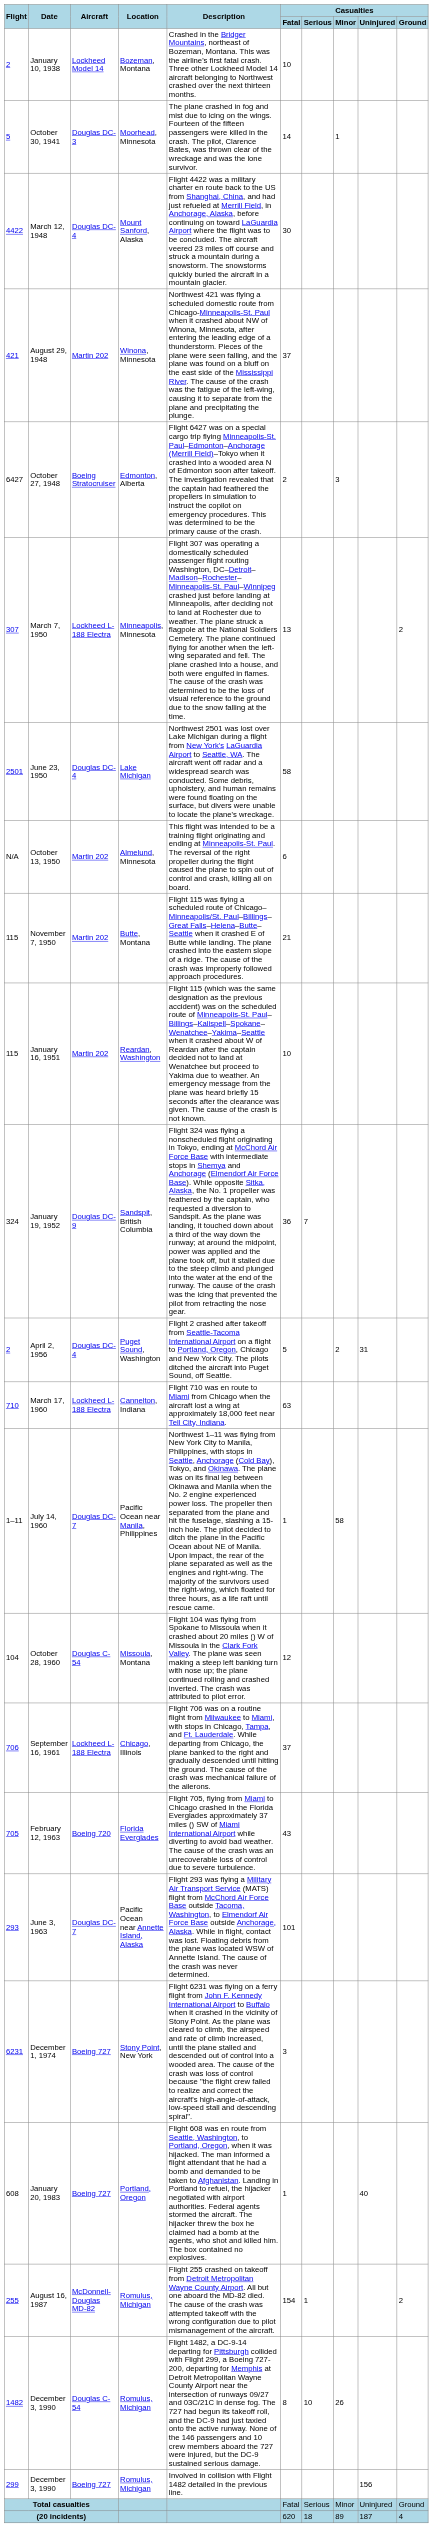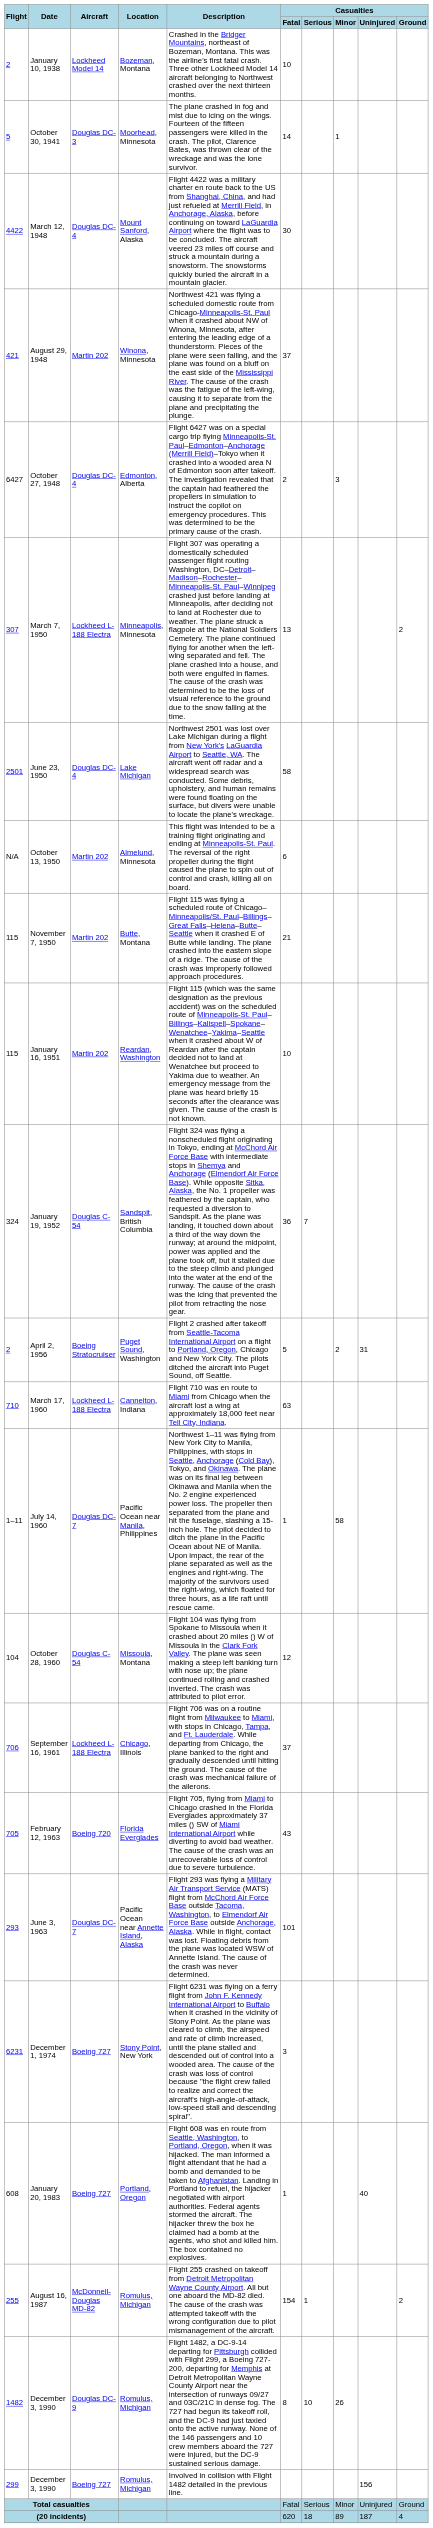(94, 479) Boeing Stratocruiser -> (94, 479) Douglas DC-4
(94, 1221) Douglas DC-9 -> (91, 1221) Douglas C-54
(94, 1350) Douglas DC-4 -> (94, 1350) Boeing Stratocruiser
(91, 2403) Douglas C-54 -> (94, 2403) Douglas DC-9
